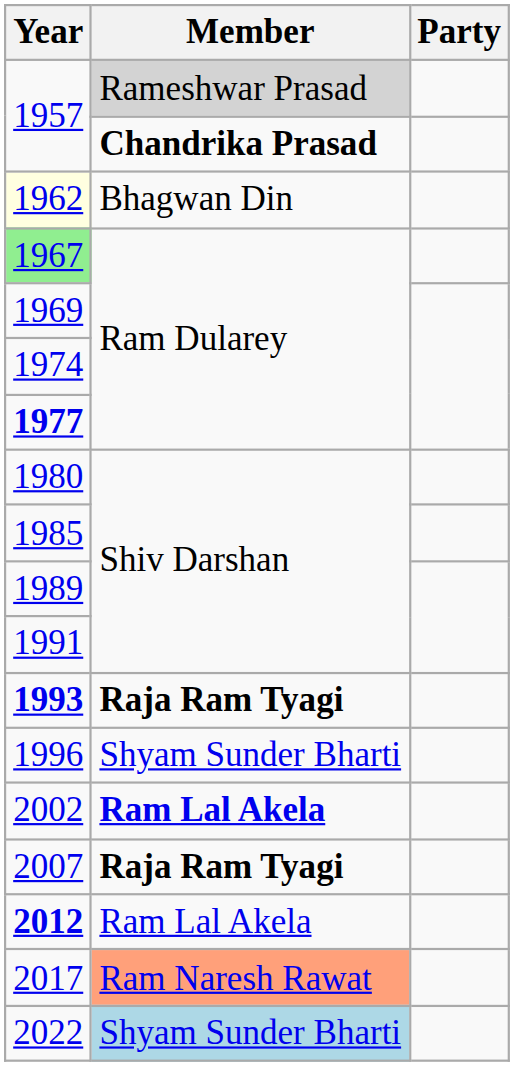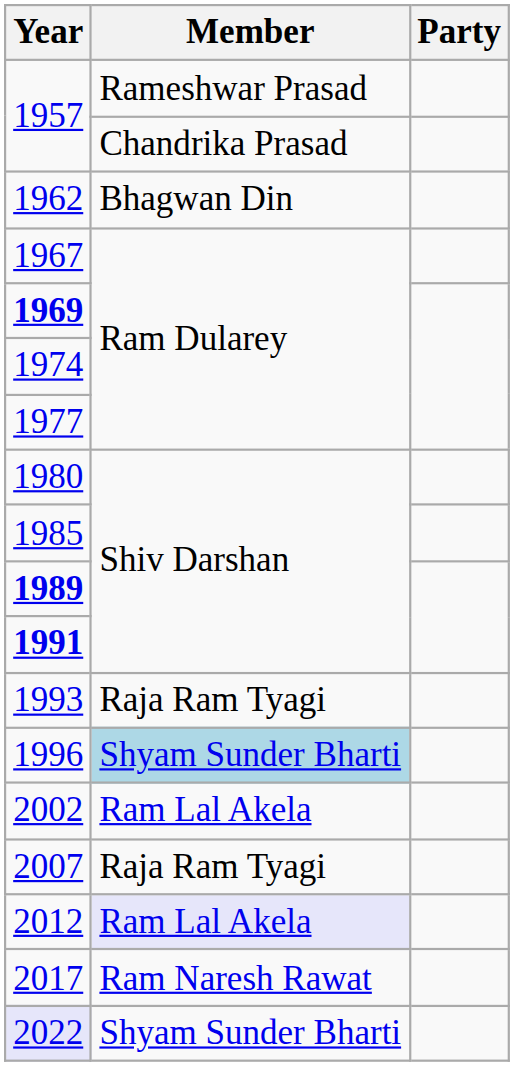(233, 87) lightgrey background -> (233, 87) no background
(238, 143) bold -> (223, 143) normal
(48, 198) lightyellow background -> (48, 198) no background
(48, 254) lightgreen background -> (48, 254) no background
(48, 310) normal -> (48, 310) bold
(48, 421) bold -> (48, 421) normal
(48, 587) normal -> (48, 587) bold
(48, 643) normal -> (48, 643) bold
(48, 699) bold -> (48, 699) normal
(221, 699) bold -> (213, 699) normal
(250, 754) no background -> (250, 754) lightblue background
(212, 810) bold -> (205, 810) normal
(221, 865) bold -> (213, 865) normal
(48, 921) bold -> (48, 921) normal
(205, 921) no background -> (205, 921) lavender background
(236, 976) lightsalmon background -> (236, 976) no background
(48, 1032) no background -> (48, 1032) lavender background
(250, 1032) lightblue background -> (250, 1032) no background
